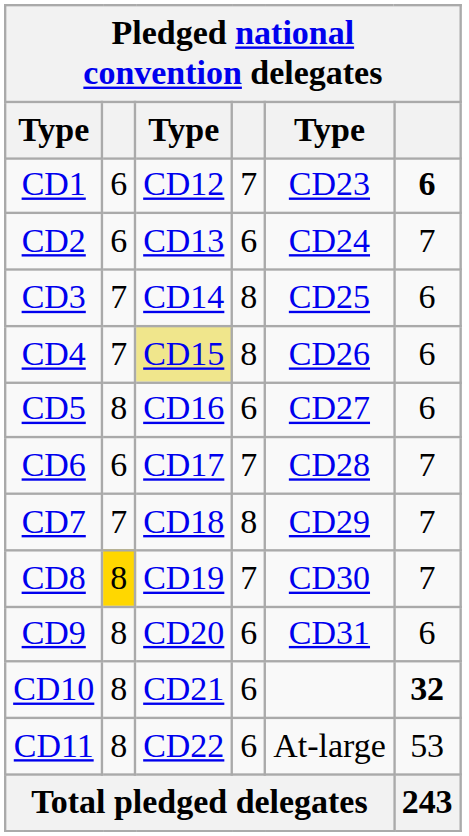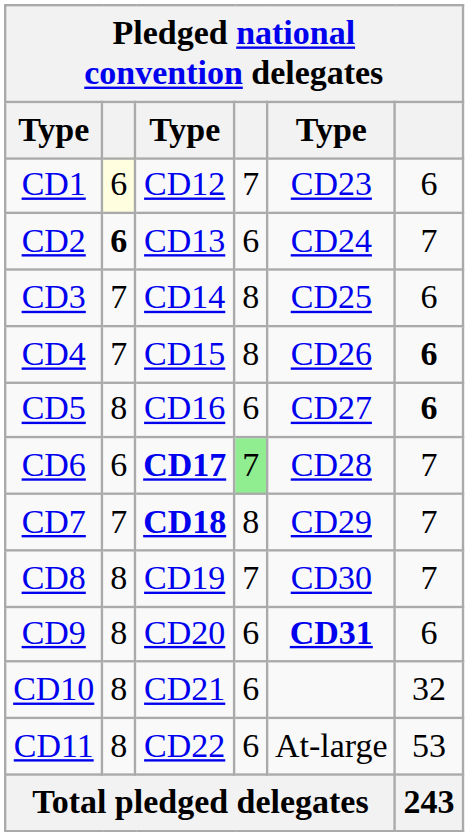(119, 185) no background -> (119, 185) lightyellow background
(427, 185) bold -> (429, 185) normal
(119, 241) normal -> (119, 241) bold
(184, 353) khaki background -> (185, 353) no background
(427, 353) normal -> (429, 353) bold
(427, 409) normal -> (429, 409) bold
(184, 465) normal -> (185, 465) bold
(249, 465) no background -> (251, 465) lightgreen background
(184, 521) normal -> (185, 521) bold
(119, 577) gold background -> (119, 577) no background
(329, 633) normal -> (331, 633) bold
(427, 689) bold -> (429, 689) normal
